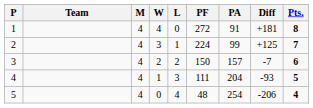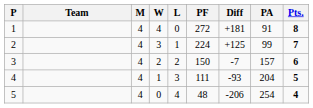columns swapped: (235, 13) <-> (267, 13)
